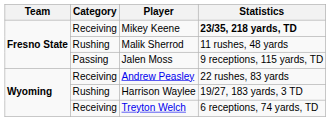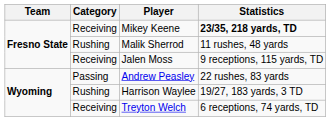(91, 60) Passing -> (95, 60) Receiving
(95, 76) Receiving -> (91, 76) Passing
